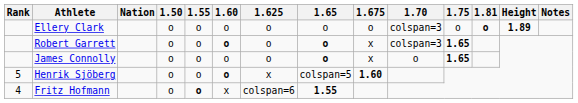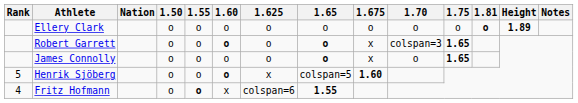(416, 28) colspan=3 -> (416, 28) o
